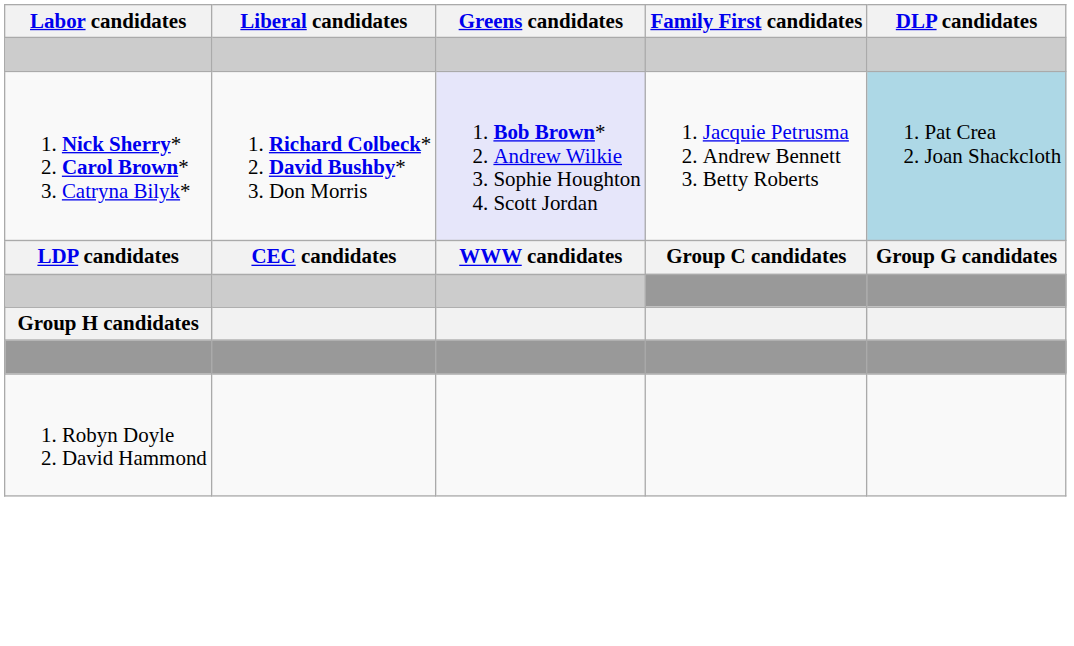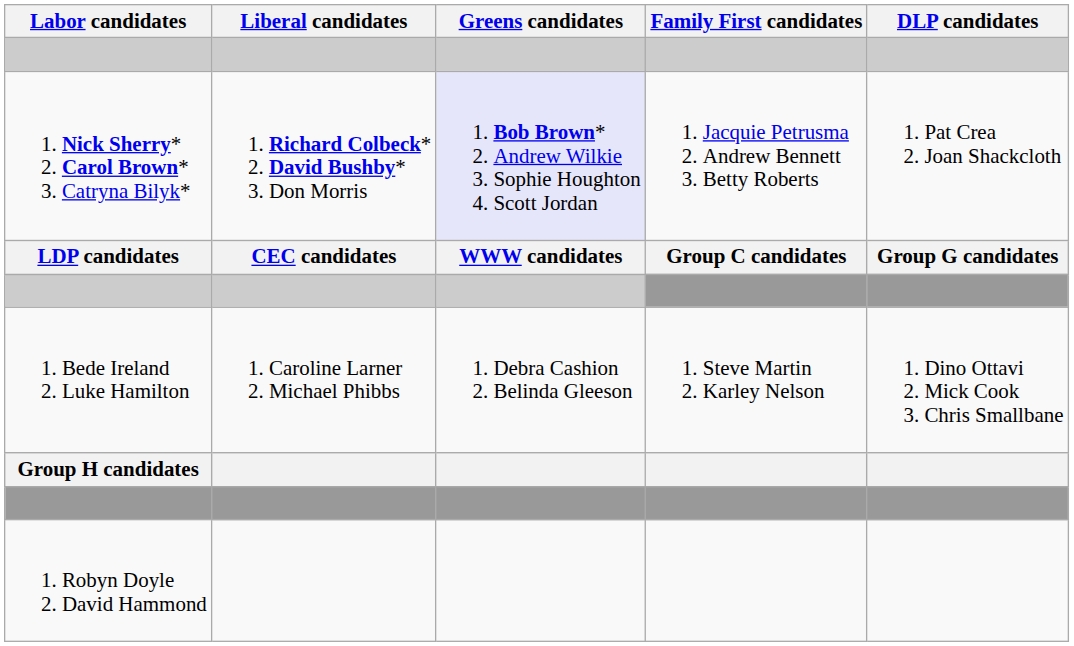(967, 144) lightblue background -> (968, 144) no background
+ row: (108, 380)
